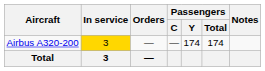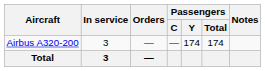(106, 43) gold background -> (106, 43) no background
